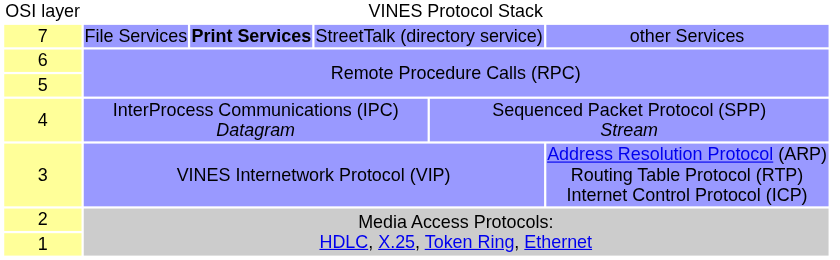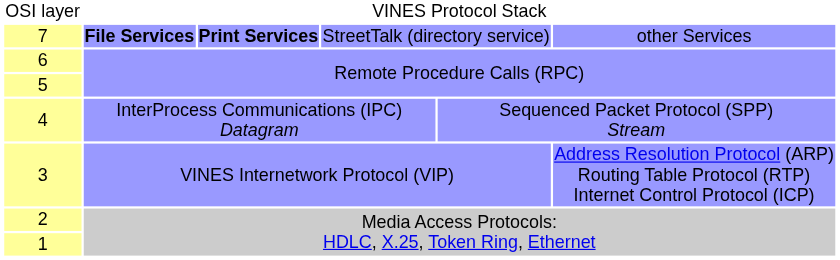(136, 36) normal -> (139, 36) bold
